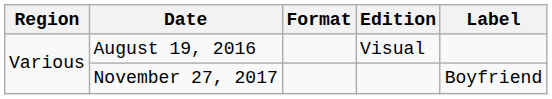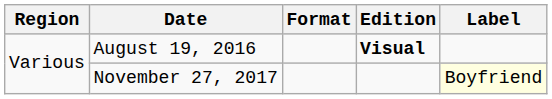(393, 49) normal -> (393, 49) bold
(493, 78) no background -> (493, 78) lightyellow background
